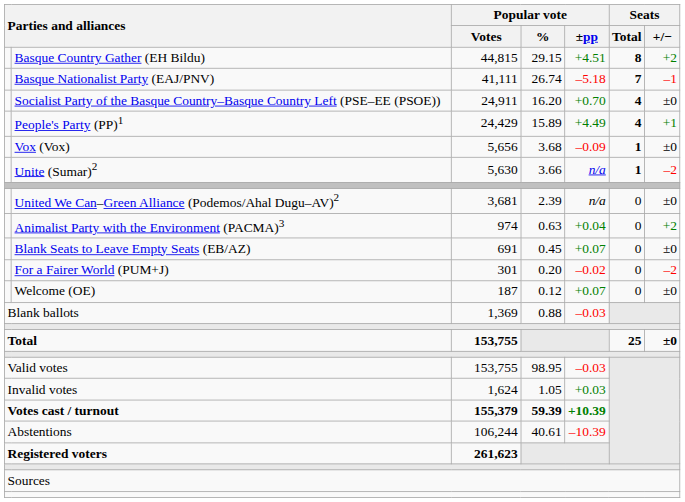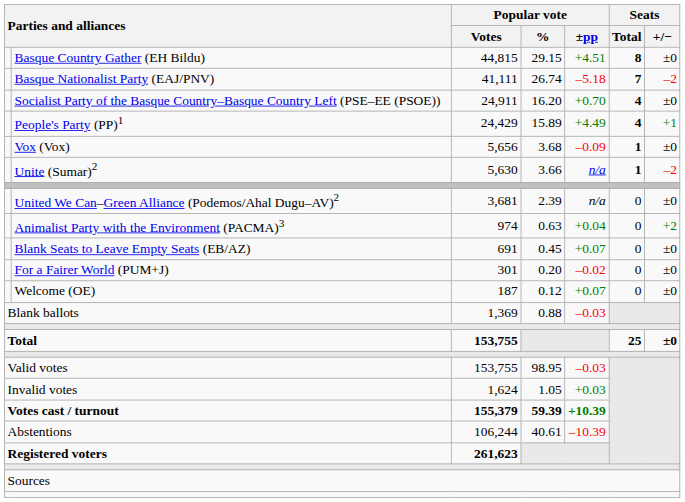(670, 57) +2 -> (670, 57) ±0
(670, 79) –1 -> (670, 79) –2
(670, 270) –2 -> (670, 270) ±0
